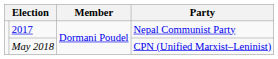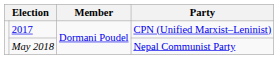(184, 29) Nepal Communist Party -> (202, 29) CPN (Unified Marxist–Leninist)
(202, 46) CPN (Unified Marxist–Leninist) -> (184, 46) Nepal Communist Party
